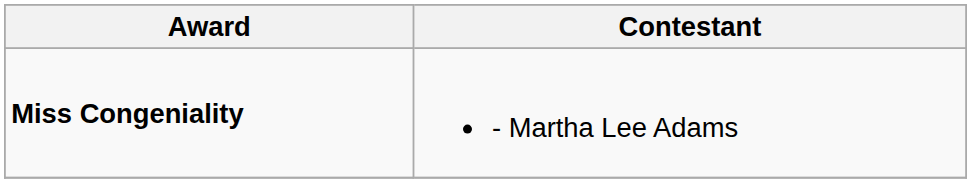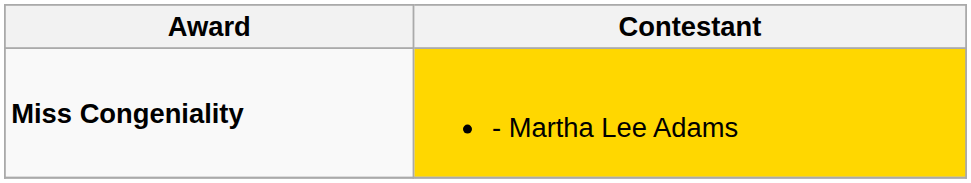(690, 128) no background -> (690, 128) gold background
